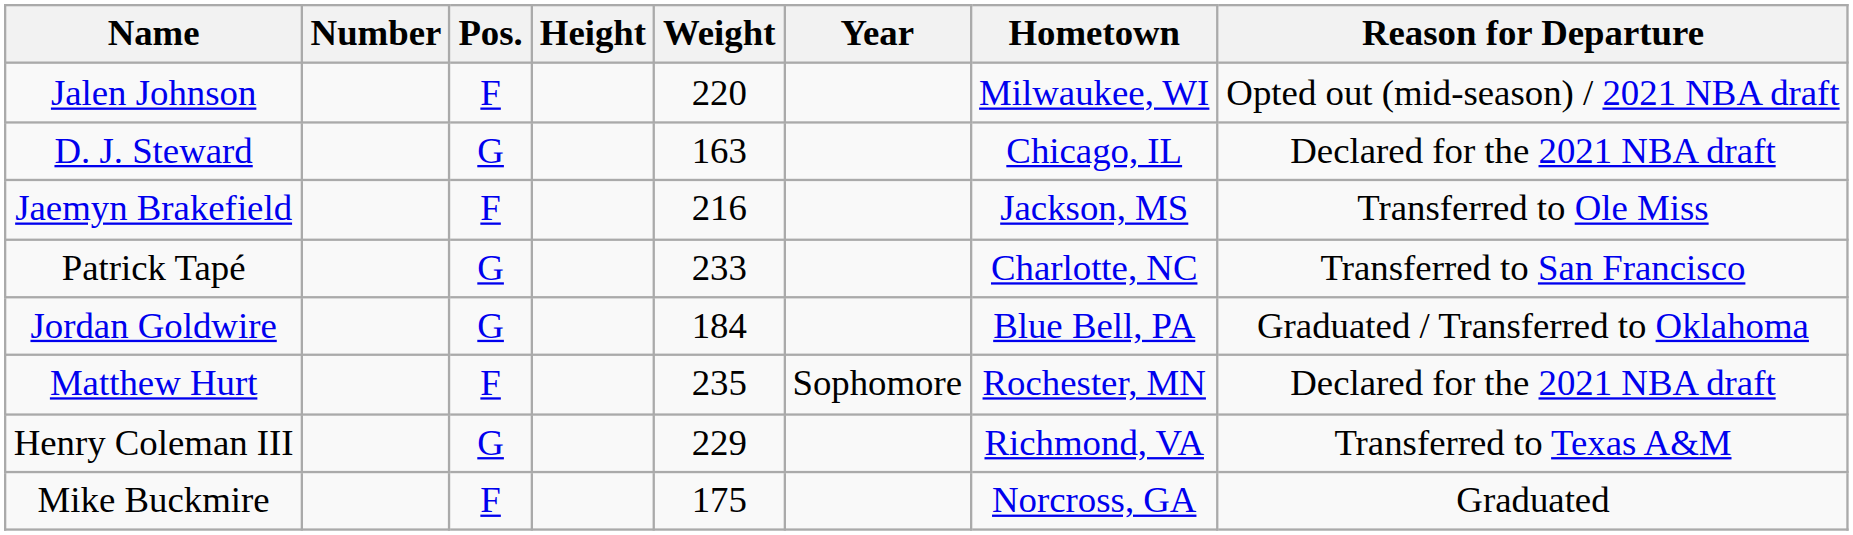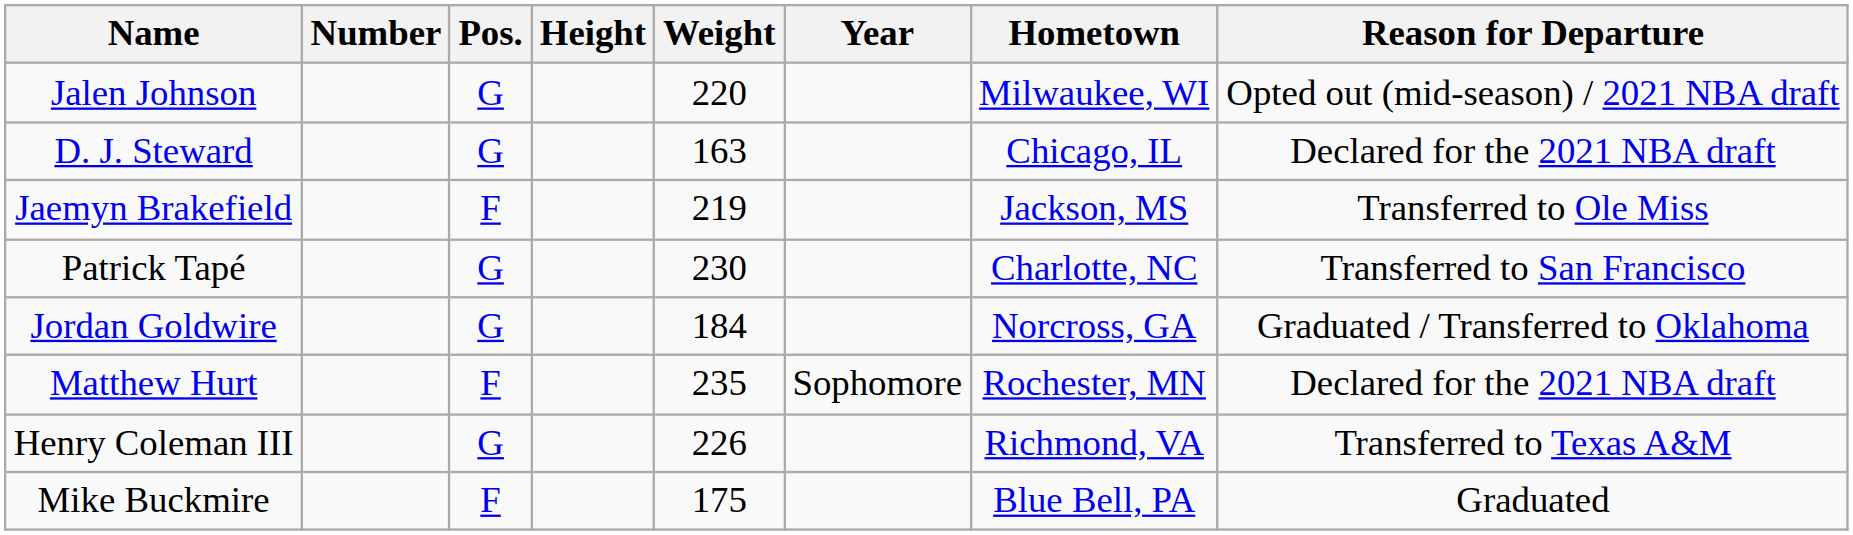(491, 92) F -> (491, 92) G
(719, 208) 216 -> (719, 208) 219
(719, 267) 233 -> (719, 267) 230
(1094, 325) Blue Bell, PA -> (1094, 325) Norcross, GA
(719, 442) 229 -> (719, 442) 226
(1094, 500) Norcross, GA -> (1094, 500) Blue Bell, PA
